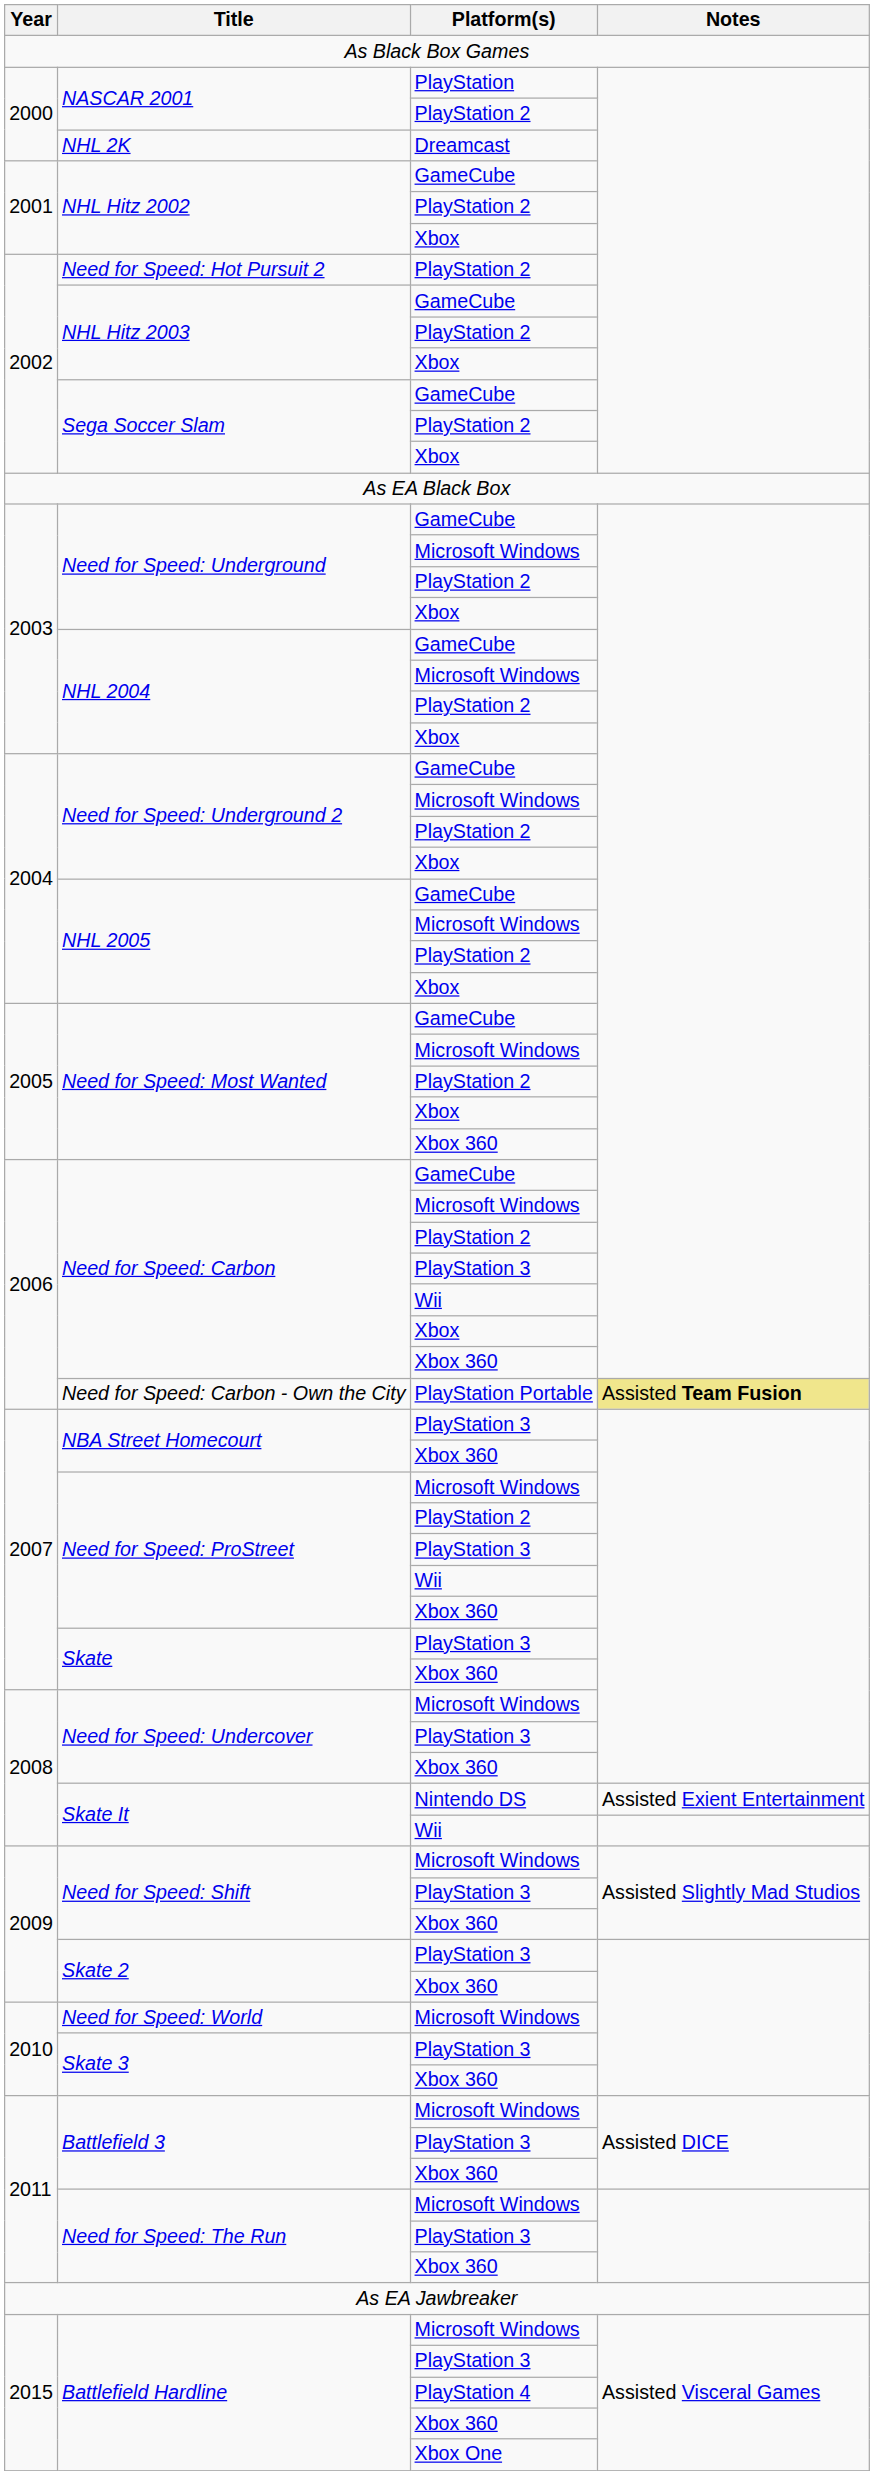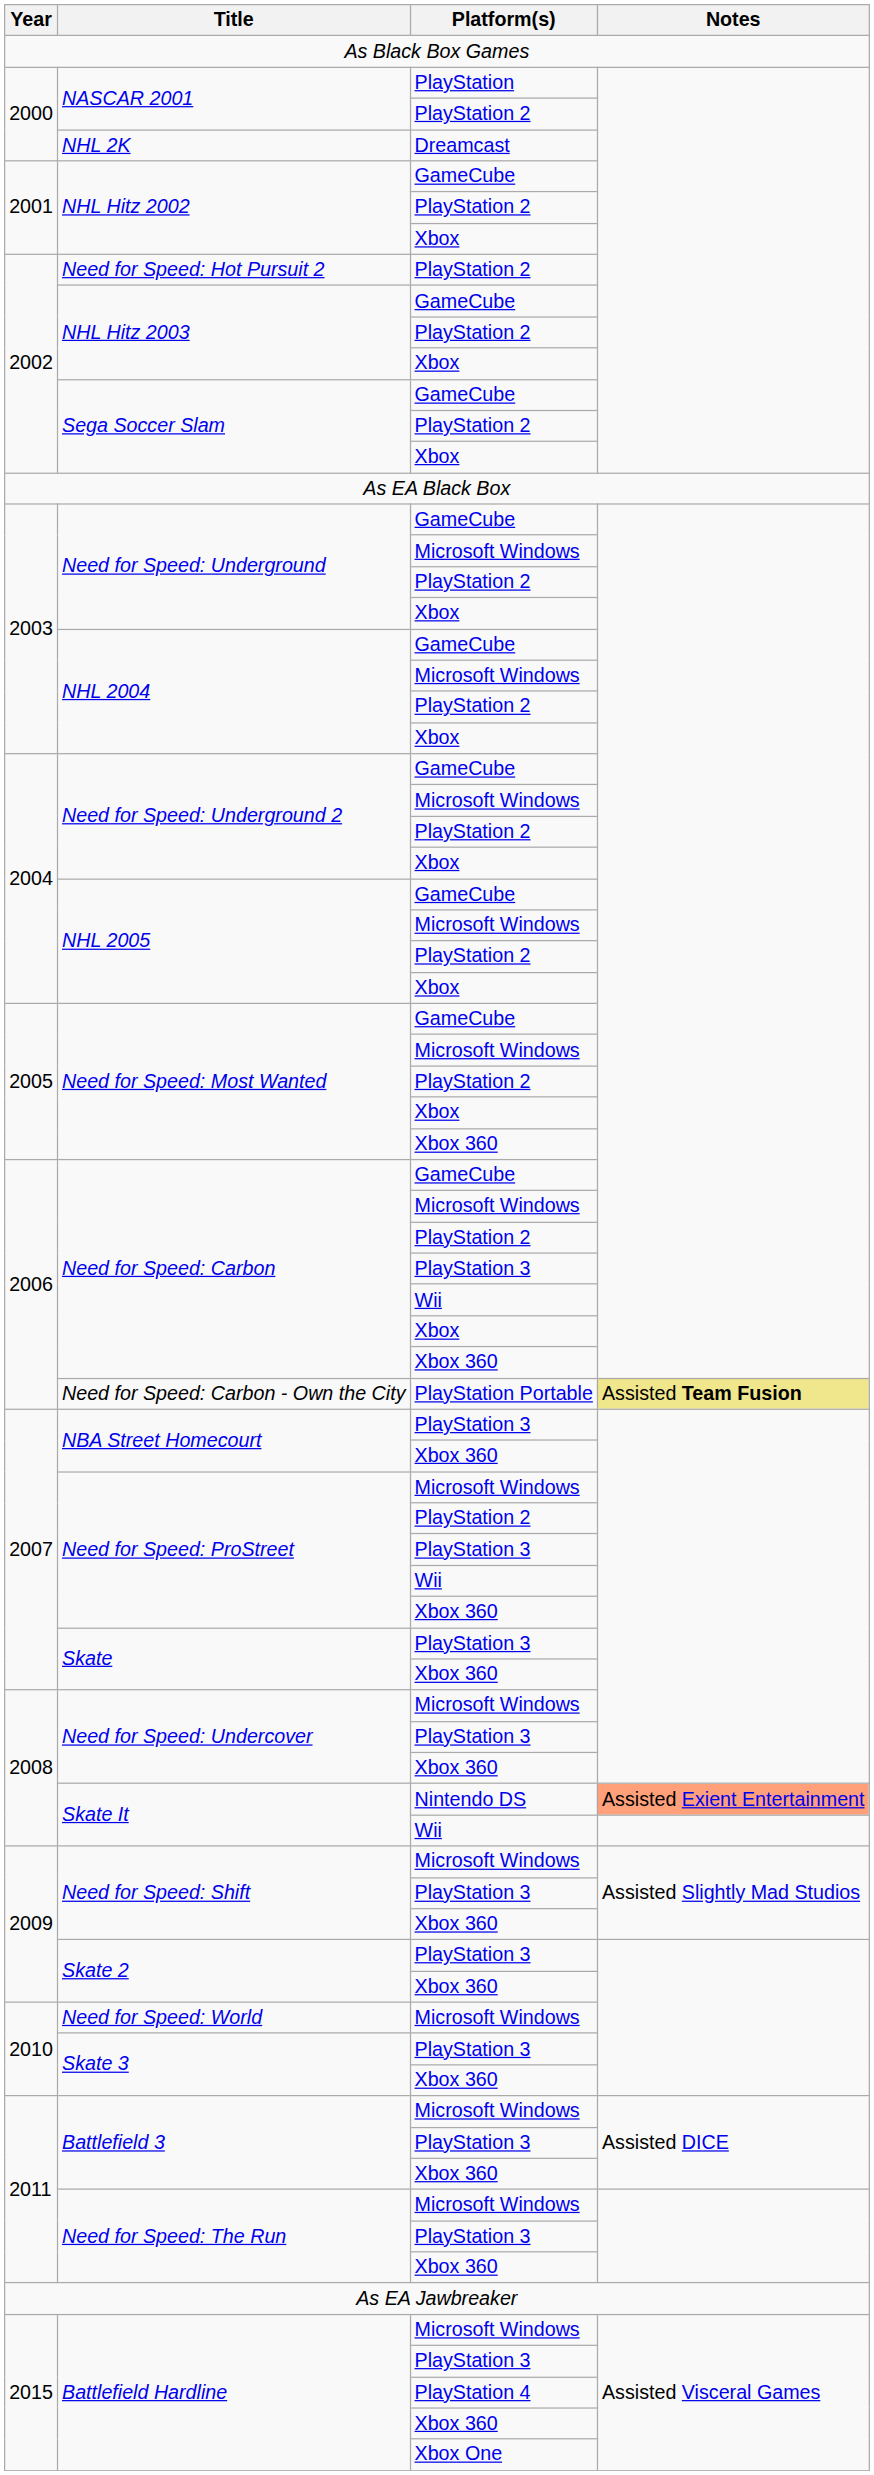(733, 1799) no background -> (733, 1799) lightsalmon background
